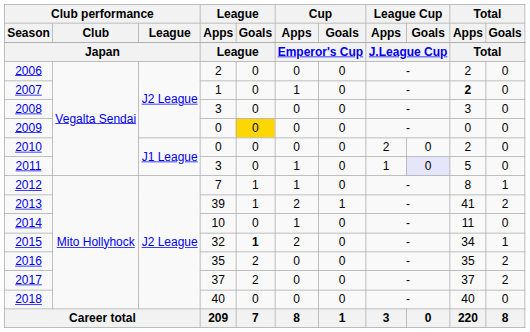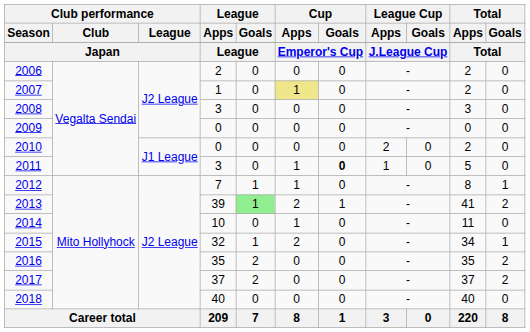(297, 90) no background -> (297, 90) khaki background
(468, 90) bold -> (468, 90) normal
(255, 128) gold background -> (255, 128) no background
(342, 166) normal -> (342, 166) bold
(428, 166) lavender background -> (428, 166) no background
(255, 204) no background -> (255, 204) lightgreen background
(255, 242) bold -> (255, 242) normal
